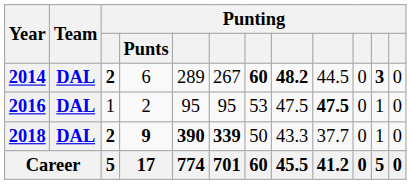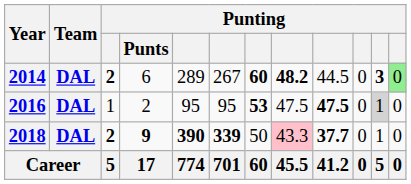(397, 77) no background -> (397, 77) lightgreen background
(258, 106) normal -> (258, 106) bold
(380, 106) no background -> (380, 106) lightgrey background
(292, 135) no background -> (292, 135) pink background
(333, 135) normal -> (333, 135) bold
